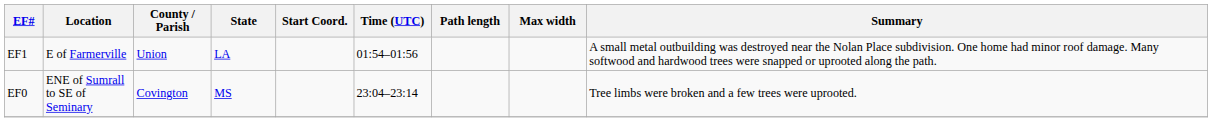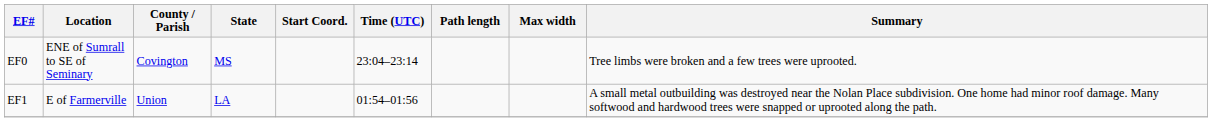rows swapped: (17, 93) <-> (17, 53)
